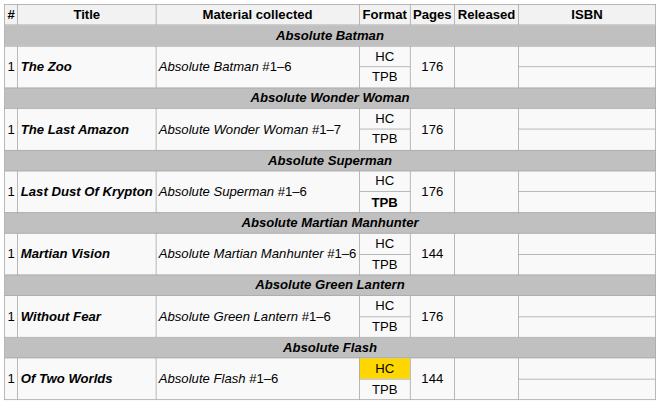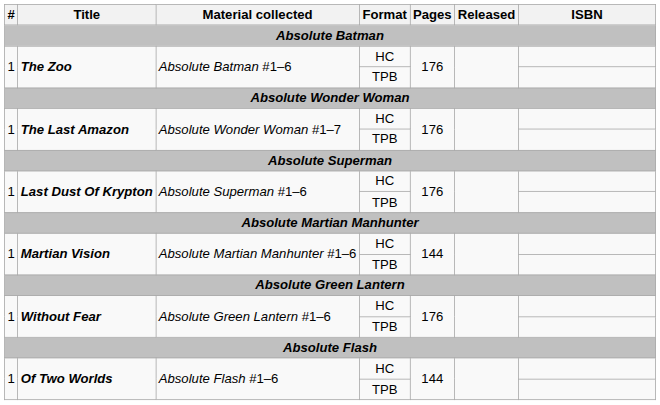(385, 202) bold -> (385, 202) normal
(385, 368) gold background -> (385, 368) no background
